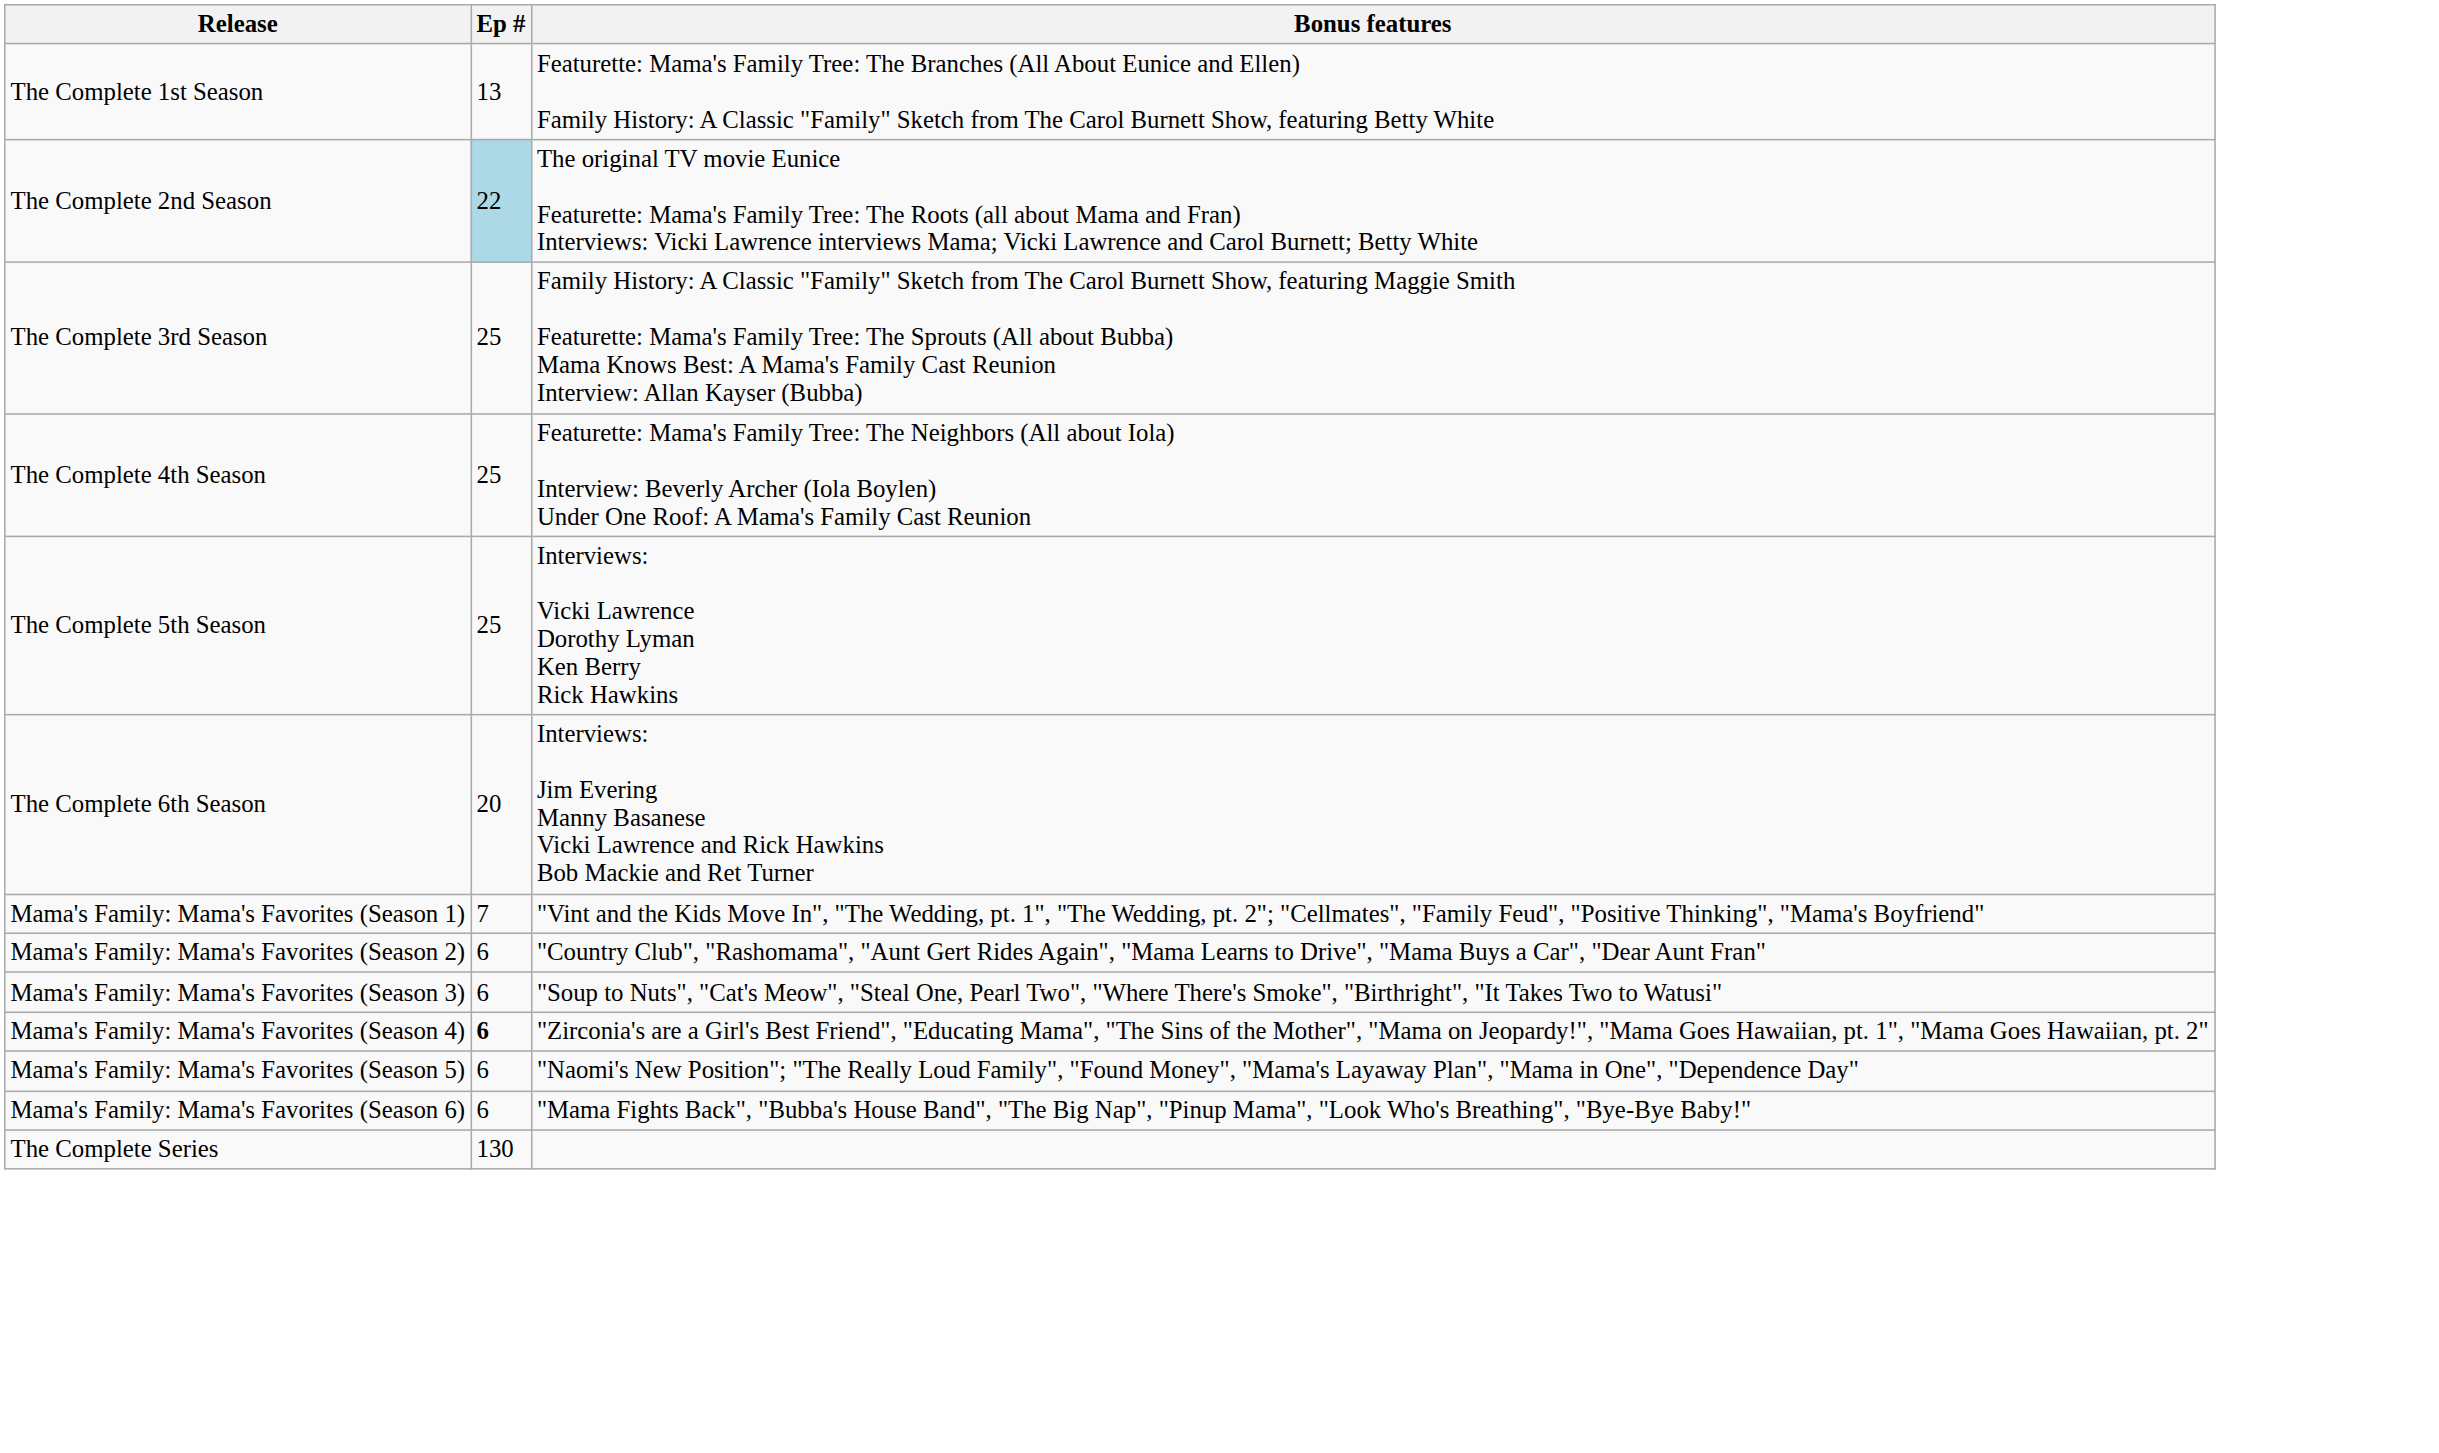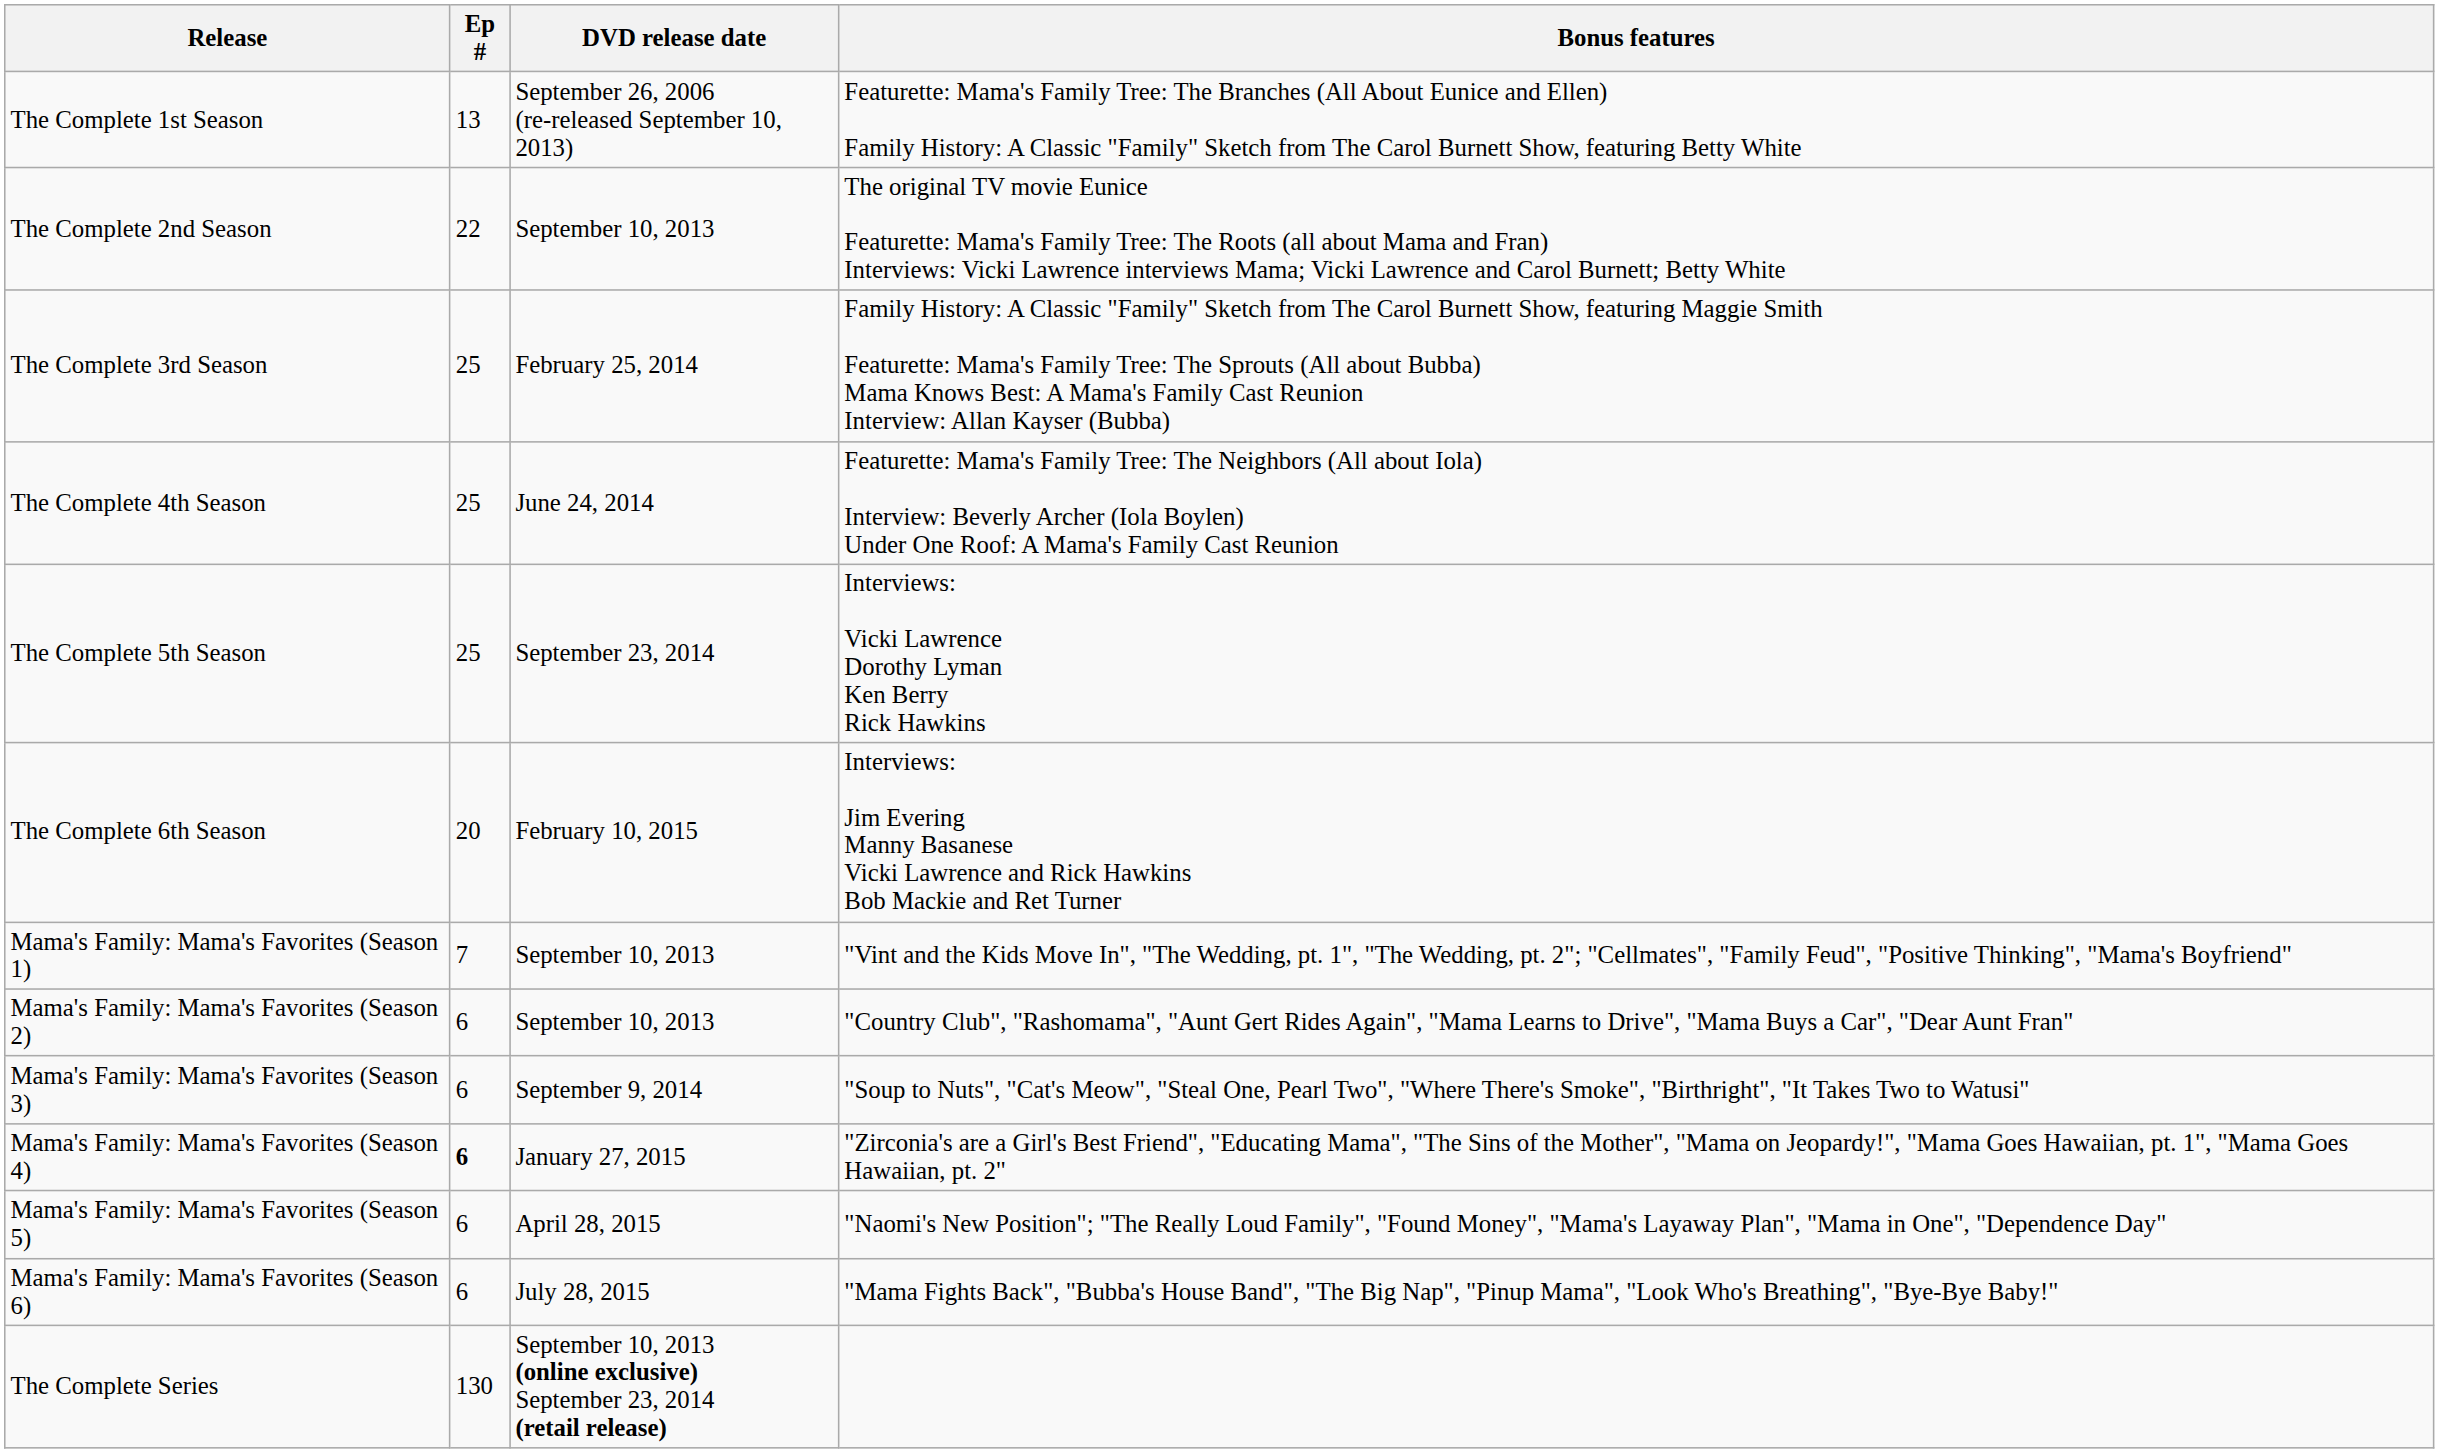+ column: (674, 38)
(489, 200) lightblue background -> (468, 228) no background
